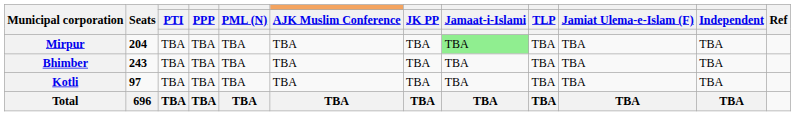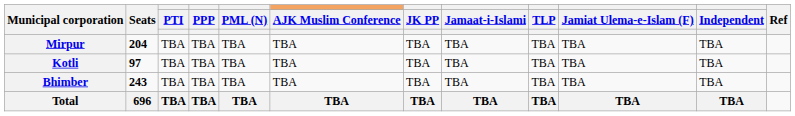(457, 44) lightgreen background -> (457, 44) no background
rows swapped: (65, 82) <-> (65, 63)
